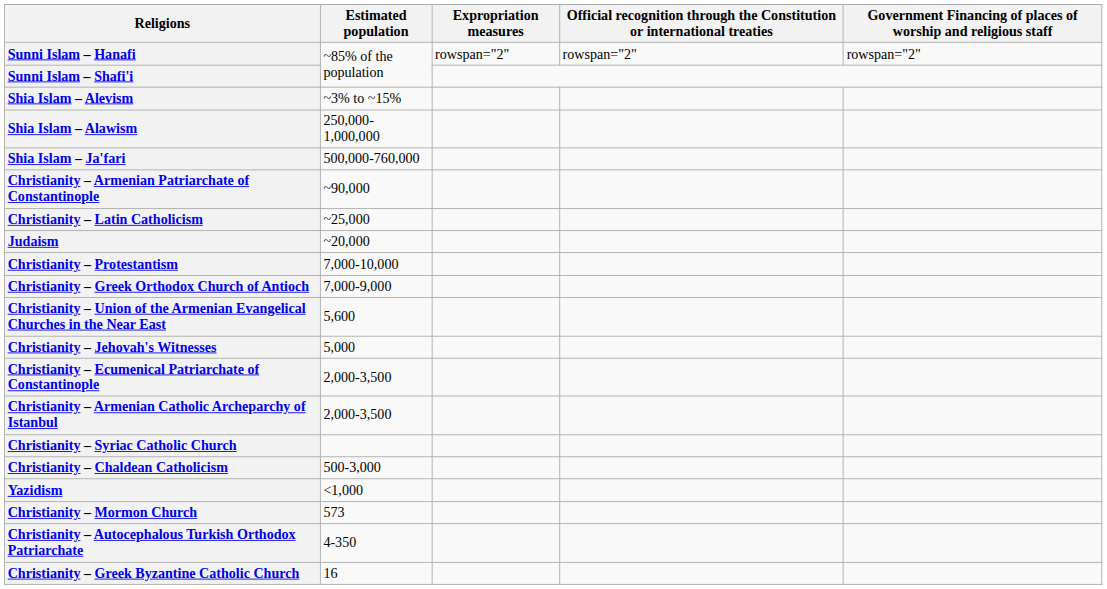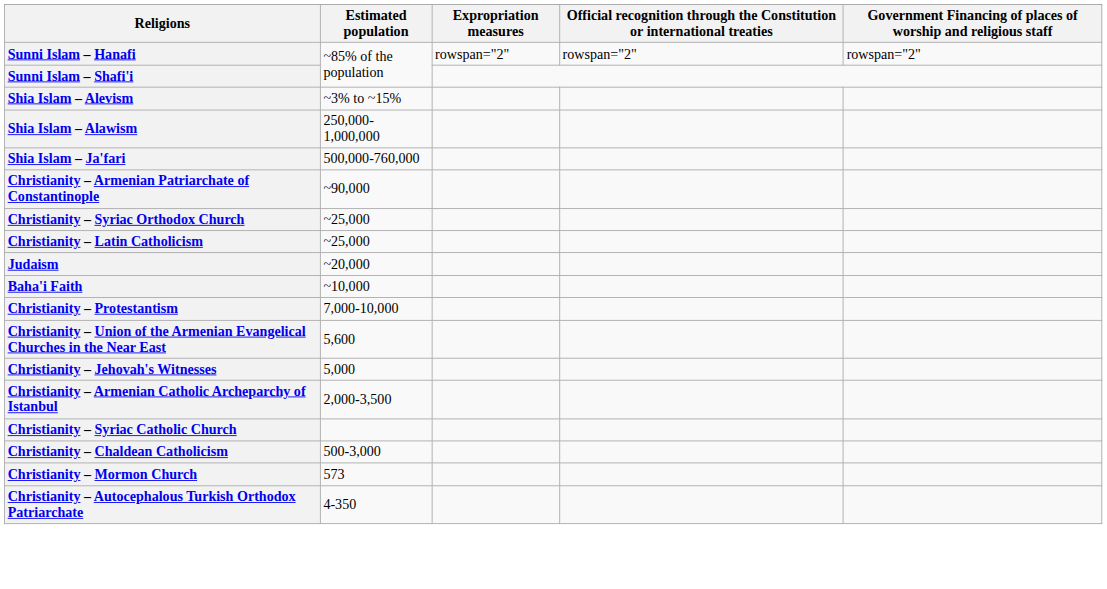+ row: (126, 219)
+ row: (45, 286)
- row: (158, 286)
- row: (133, 377)
- row: (35, 490)
- row: (154, 573)
